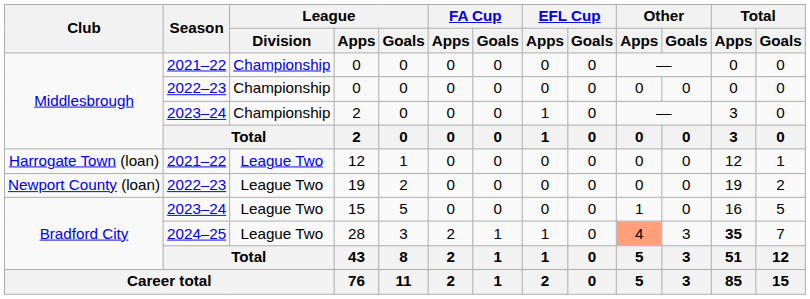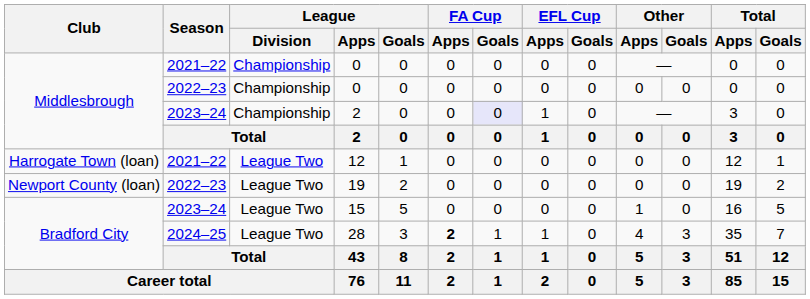(498, 112) no background -> (498, 112) lavender background
(451, 233) normal -> (451, 233) bold
(639, 233) lightsalmon background -> (639, 233) no background
(733, 233) bold -> (733, 233) normal
